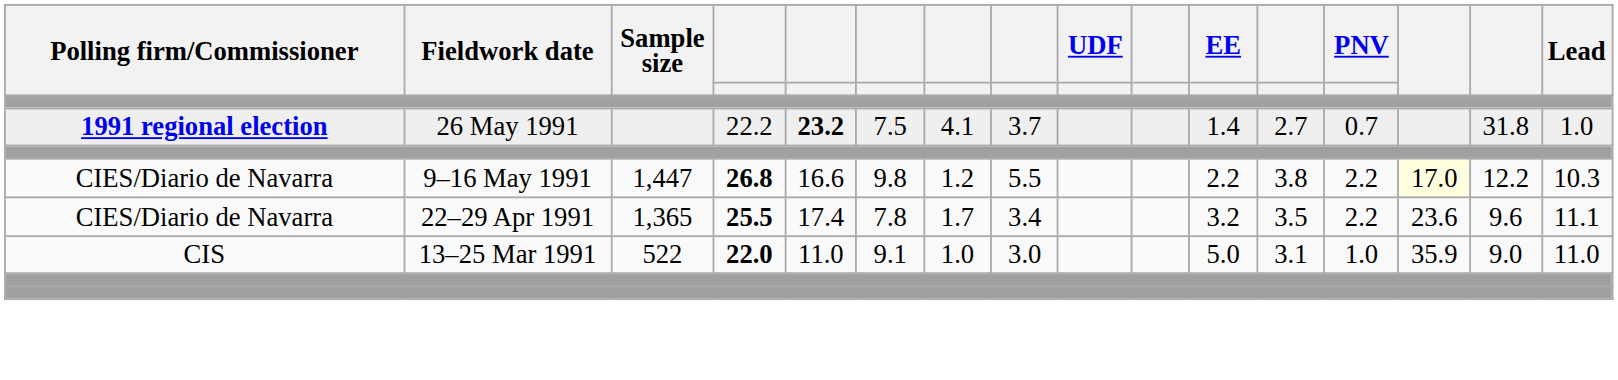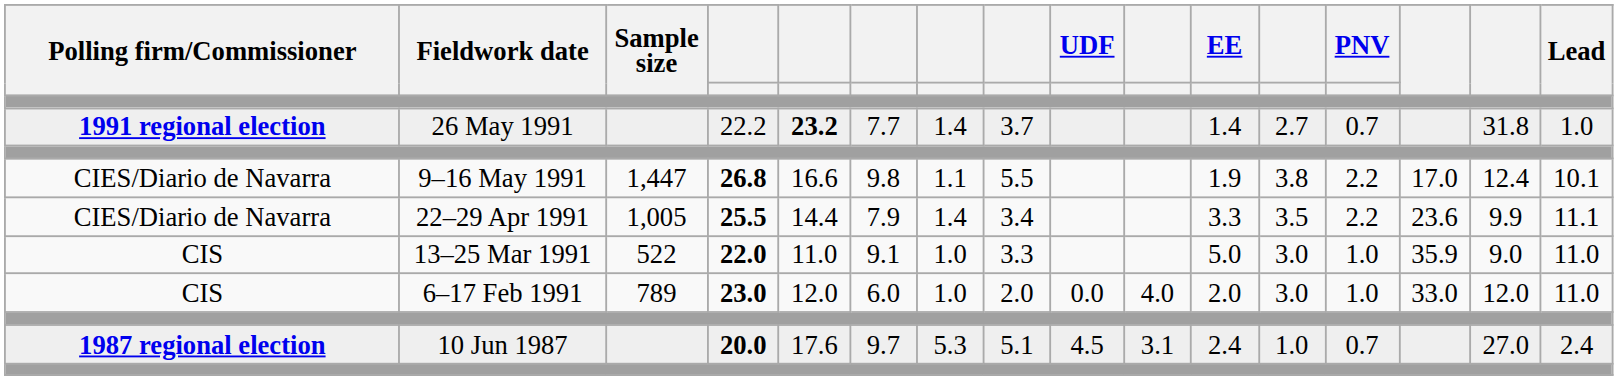(890, 127) 7.5 -> (883, 127) 7.7
(958, 127) 4.1 -> (950, 127) 1.4
(958, 178) 1.2 -> (950, 178) 1.1
(1223, 178) 2.2 -> (1225, 178) 1.9
(1434, 178) lightyellow background -> (1435, 178) no background
(1506, 178) 12.2 -> (1506, 178) 12.4
(1577, 178) 10.3 -> (1577, 178) 10.1
(662, 216) 1,365 -> (657, 216) 1,005
(821, 216) 17.4 -> (814, 216) 14.4
(890, 216) 7.8 -> (883, 216) 7.9
(958, 216) 1.7 -> (950, 216) 1.4
(1223, 216) 3.2 -> (1225, 216) 3.3
(1506, 216) 9.6 -> (1506, 216) 9.9
(1025, 255) 3.0 -> (1017, 255) 3.3
(1291, 255) 3.1 -> (1292, 255) 3.0
+ row: (503, 293)
+ row: (503, 344)
